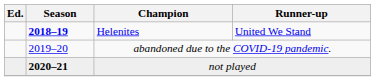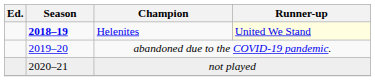(273, 31) no background -> (273, 31) lightyellow background
(48, 66) bold -> (48, 66) normal
